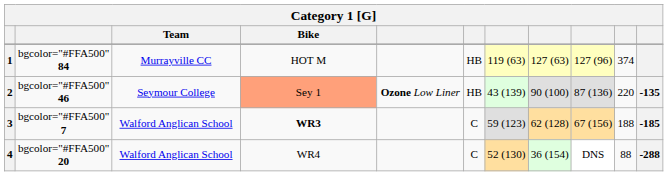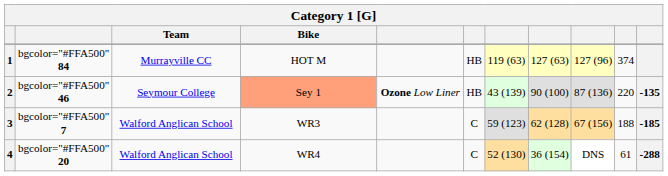(308, 123) bold -> (308, 123) normal
(626, 154) 88 -> (626, 154) 61
